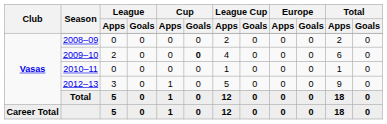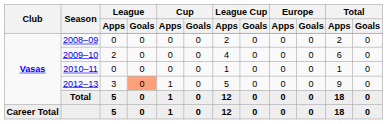(198, 55) bold -> (198, 55) normal
(142, 84) no background -> (142, 84) lightsalmon background
